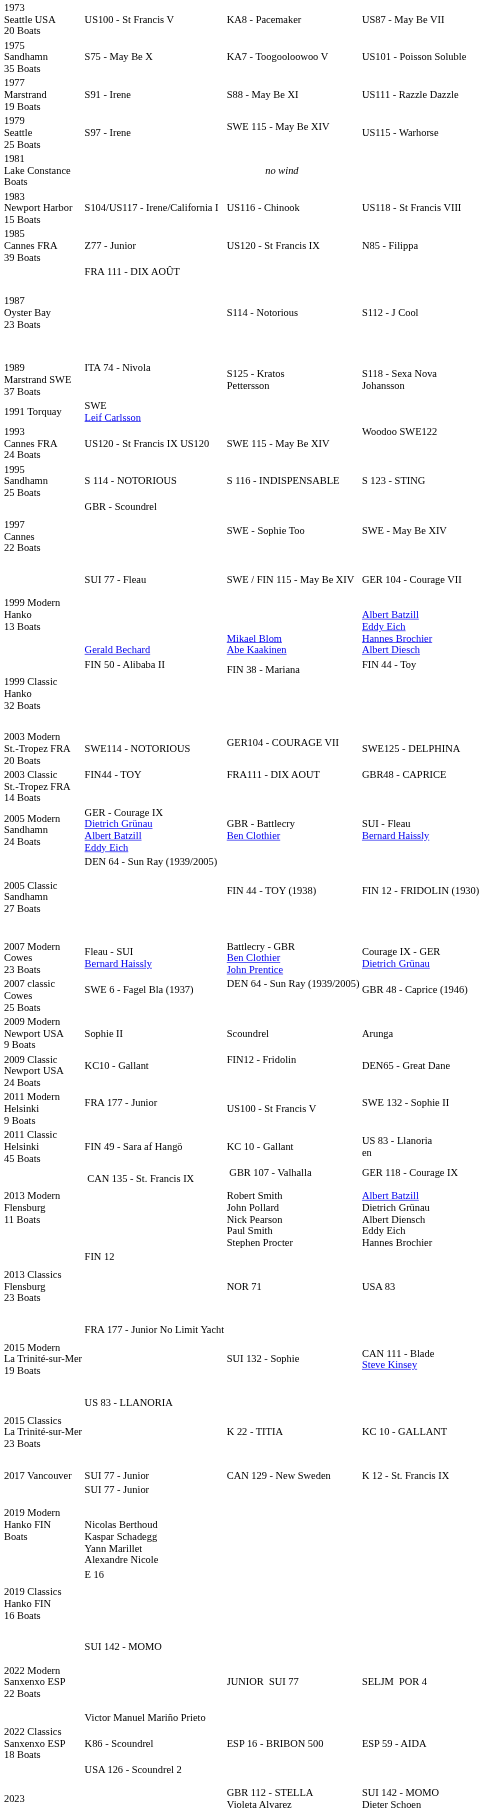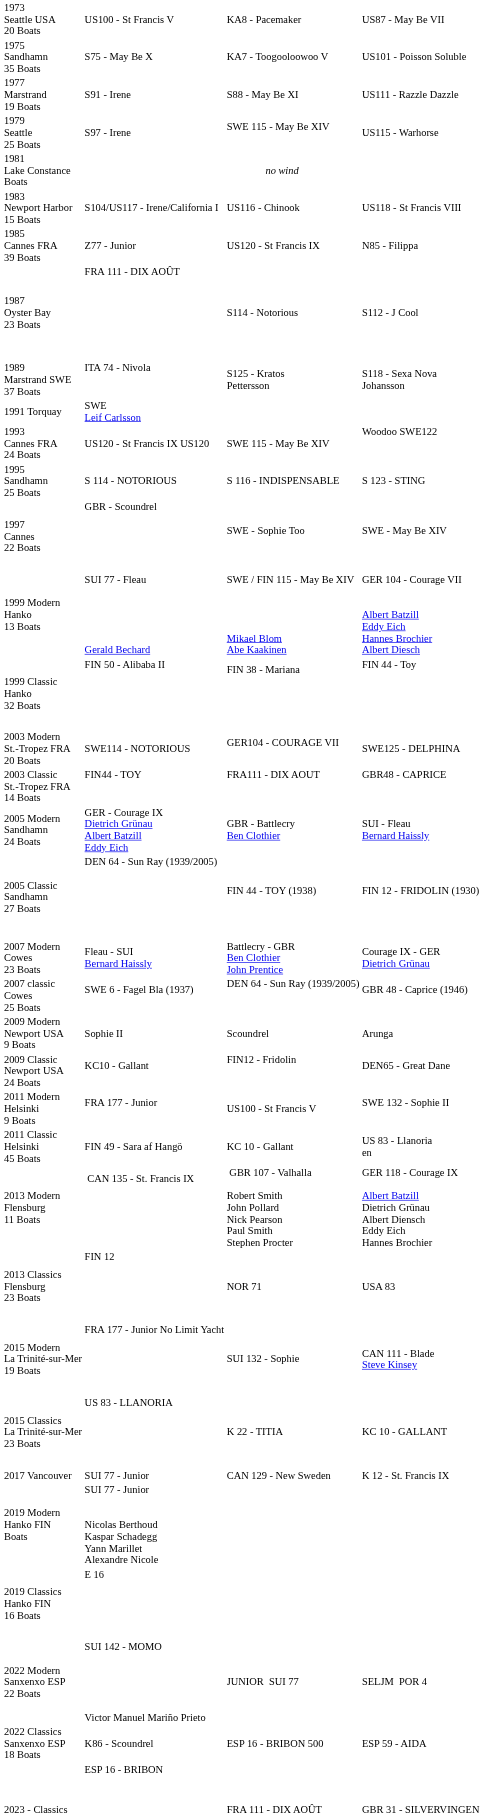- row: (14, 1798)
+ row: (36, 1810)
